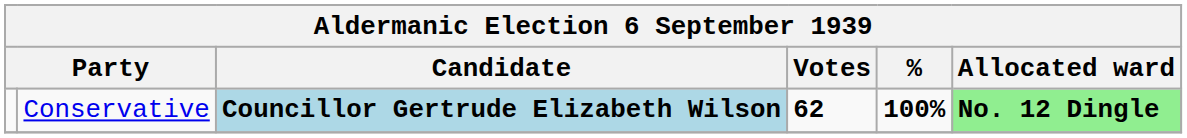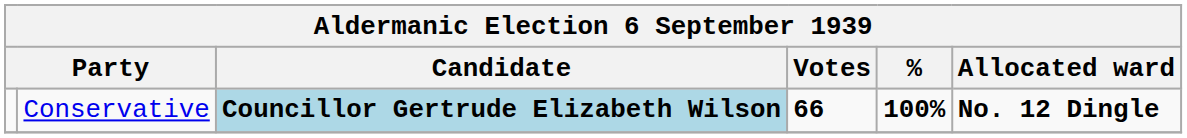(809, 110) 62 -> (809, 110) 66
(1059, 110) lightgreen background -> (1059, 110) no background
